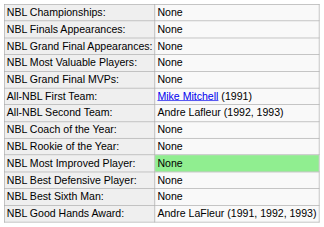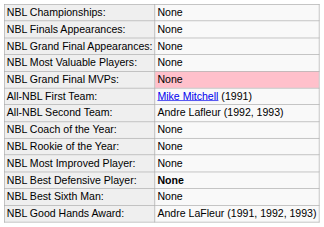(170, 79) no background -> (170, 79) pink background
(170, 163) lightgreen background -> (170, 163) no background
(170, 180) normal -> (171, 180) bold
